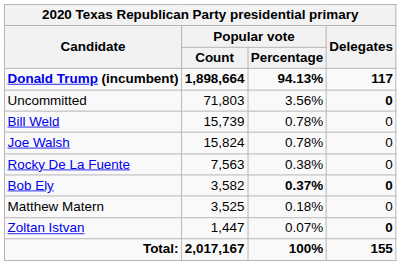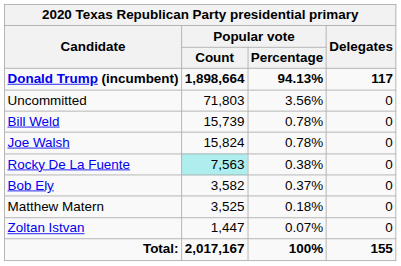(389, 100) bold -> (389, 100) normal
(228, 164) no background -> (228, 164) paleturquoise background
(304, 185) bold -> (304, 185) normal
(389, 185) bold -> (389, 185) normal
(389, 228) bold -> (389, 228) normal
